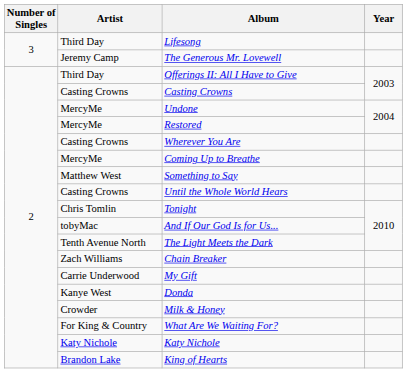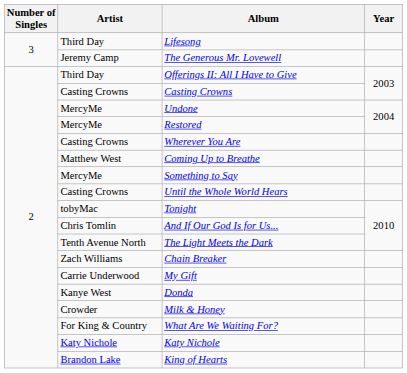(81, 158) MercyMe -> (91, 158) Matthew West
(91, 175) Matthew West -> (81, 175) MercyMe
(88, 208) Chris Tomlin -> (79, 208) tobyMac
(79, 225) tobyMac -> (88, 225) Chris Tomlin
